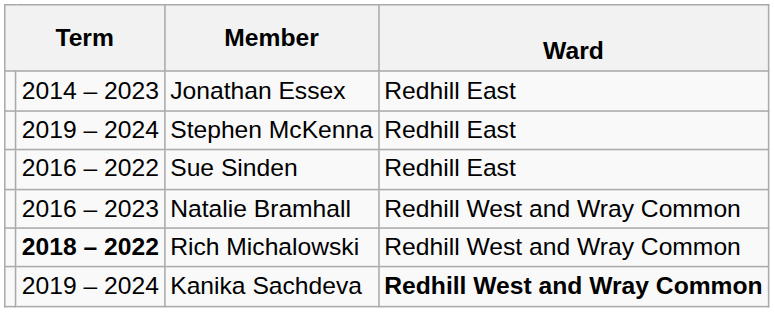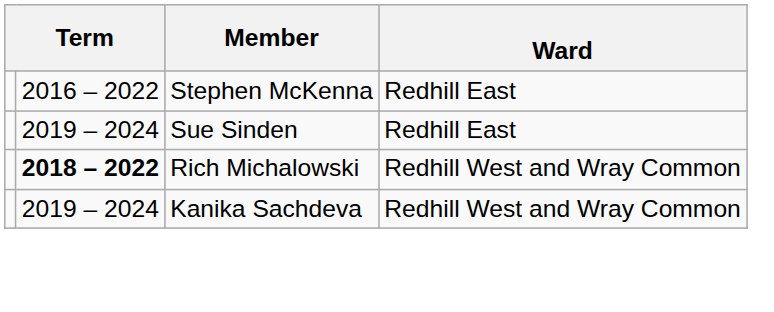- row: (258, 90)
(90, 129) 2019 – 2024 -> (90, 90) 2016 – 2022
(90, 168) 2016 – 2022 -> (90, 129) 2019 – 2024
- row: (261, 208)
(573, 286) bold -> (563, 208) normal
